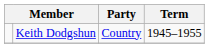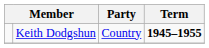(174, 33) normal -> (174, 33) bold
